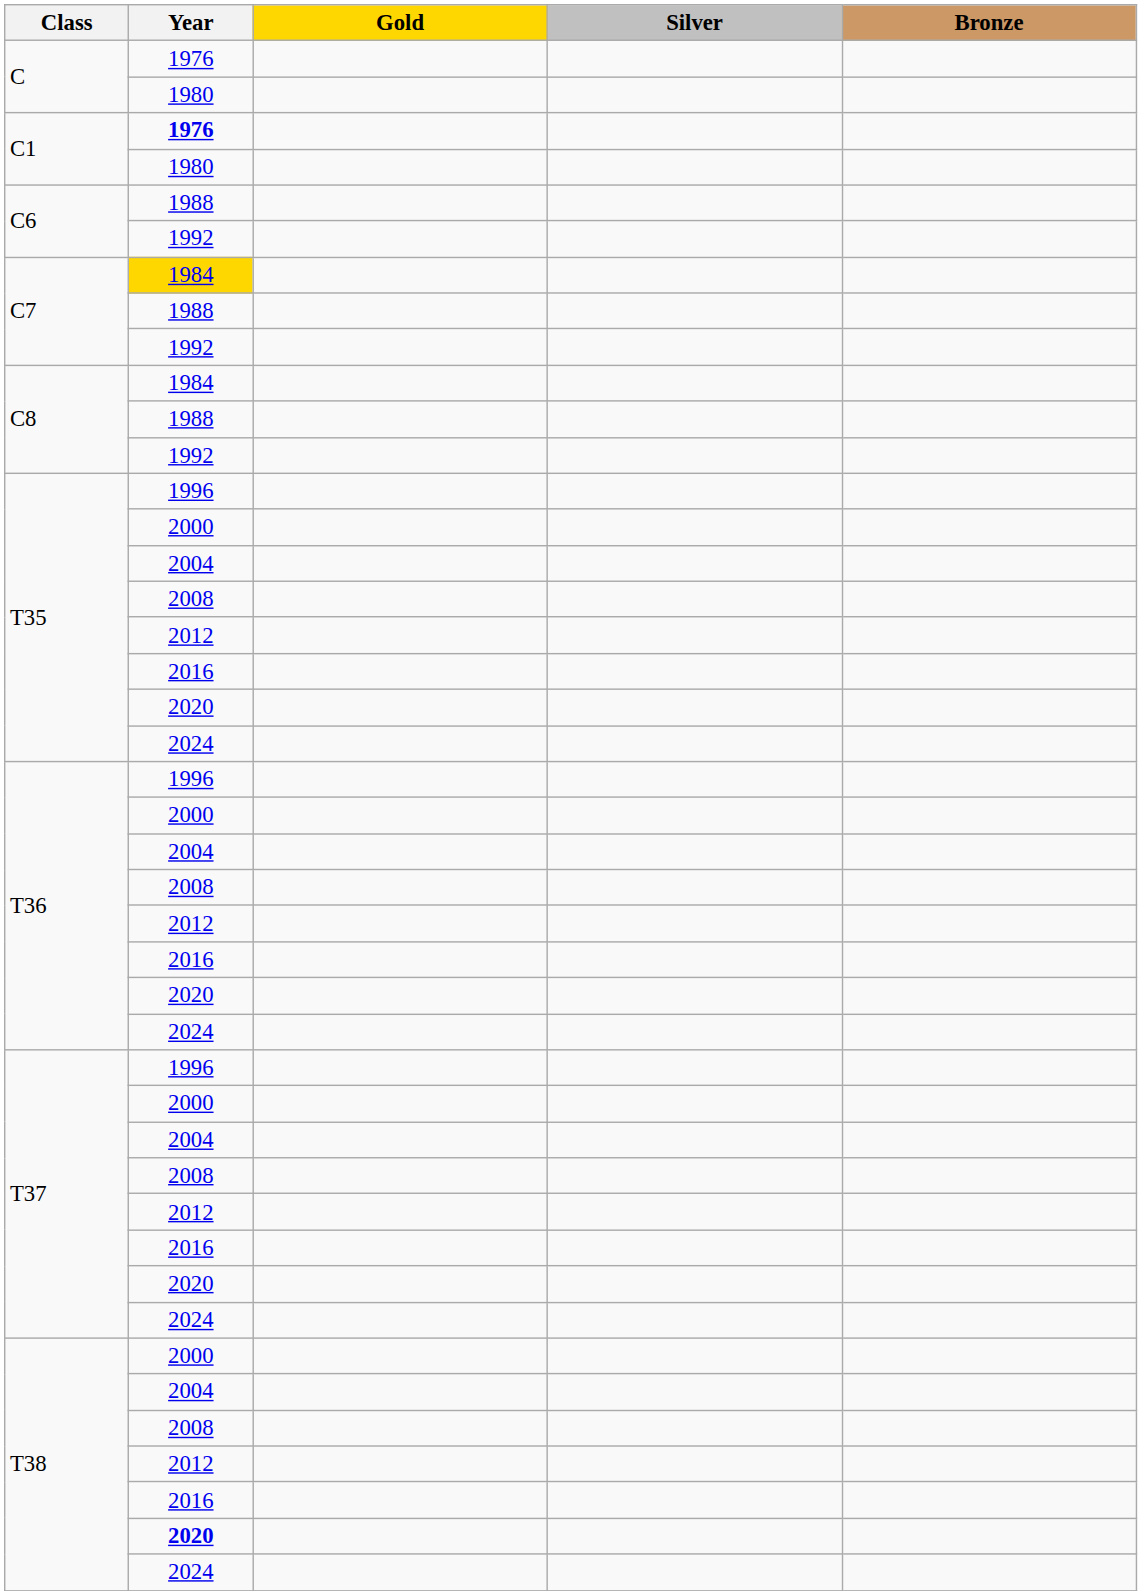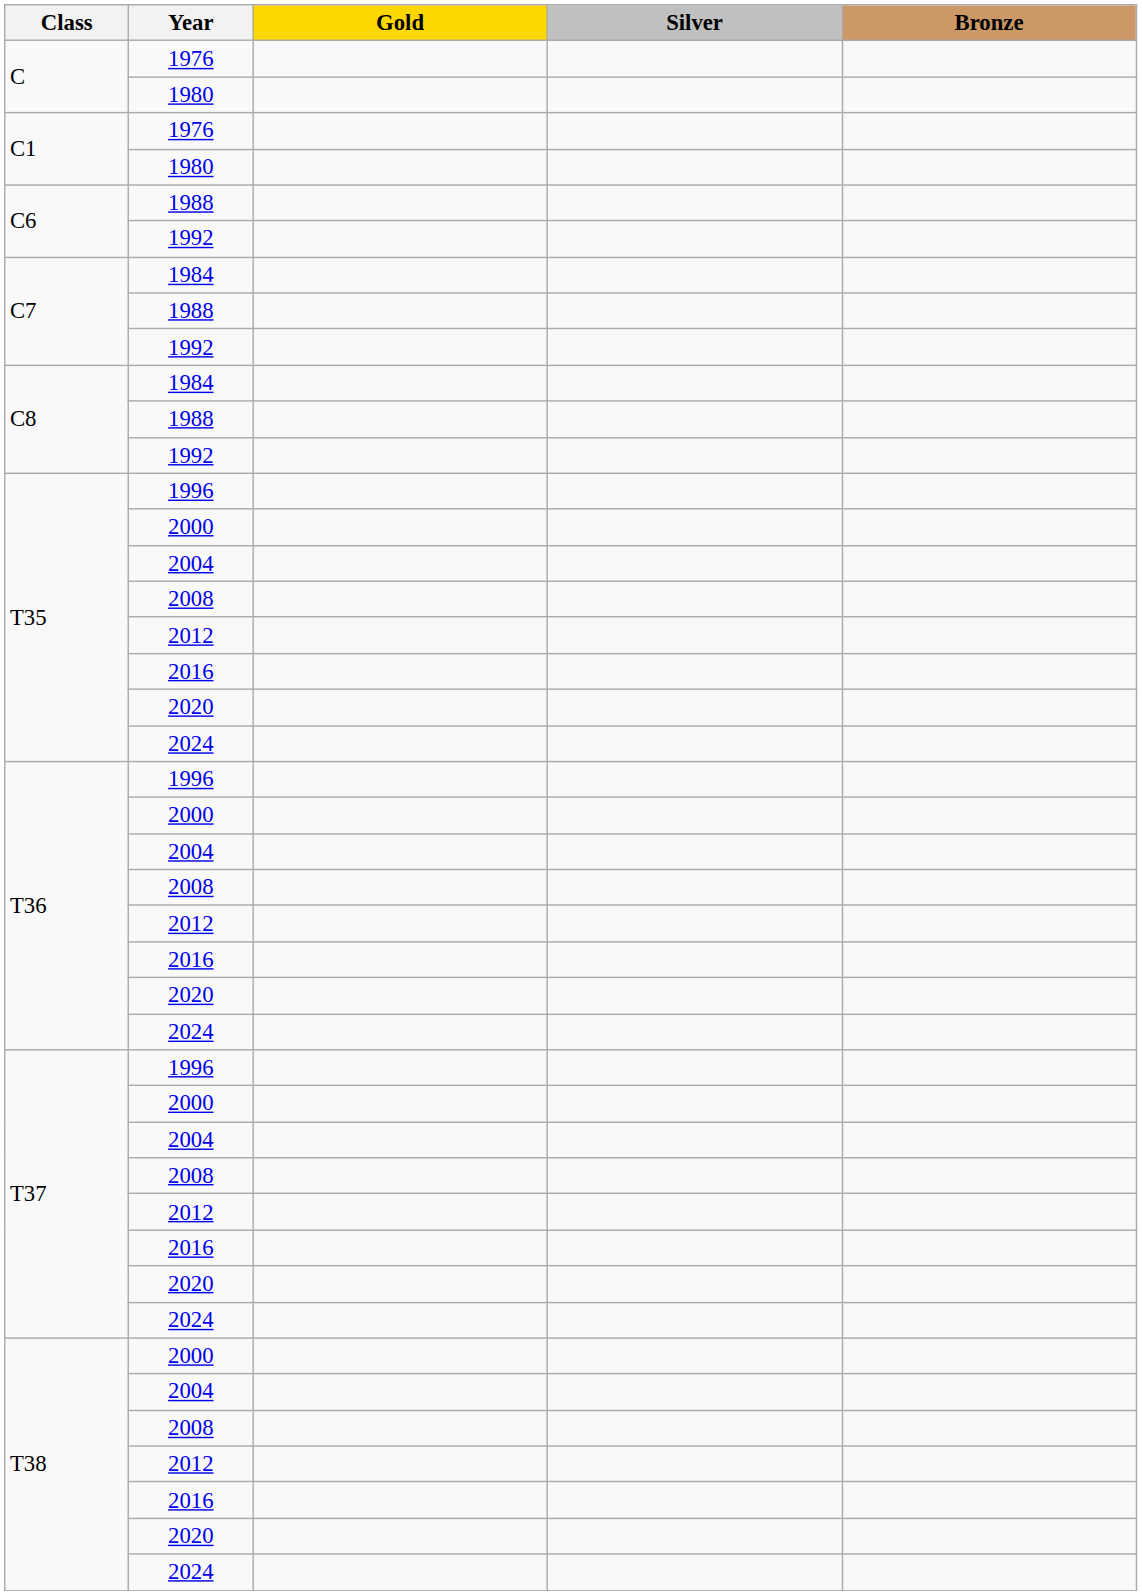(191, 130) bold -> (191, 130) normal
(191, 274) gold background -> (191, 274) no background
(191, 1535) bold -> (191, 1535) normal
